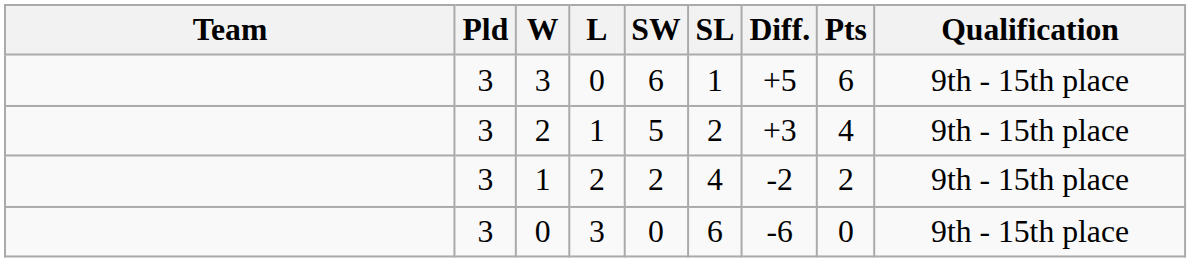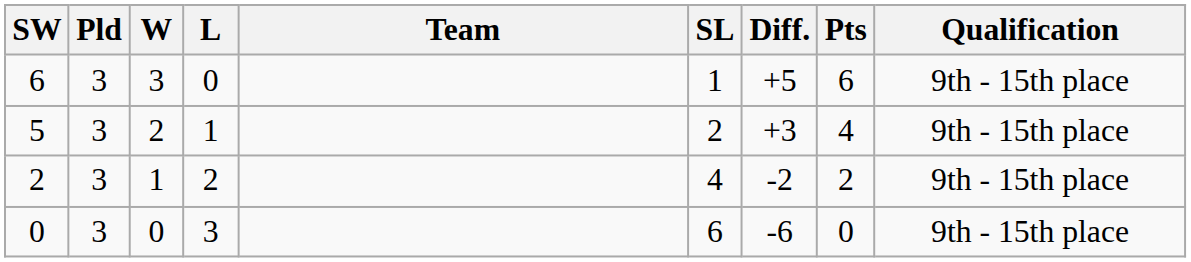columns swapped: (230, 29) <-> (656, 29)
